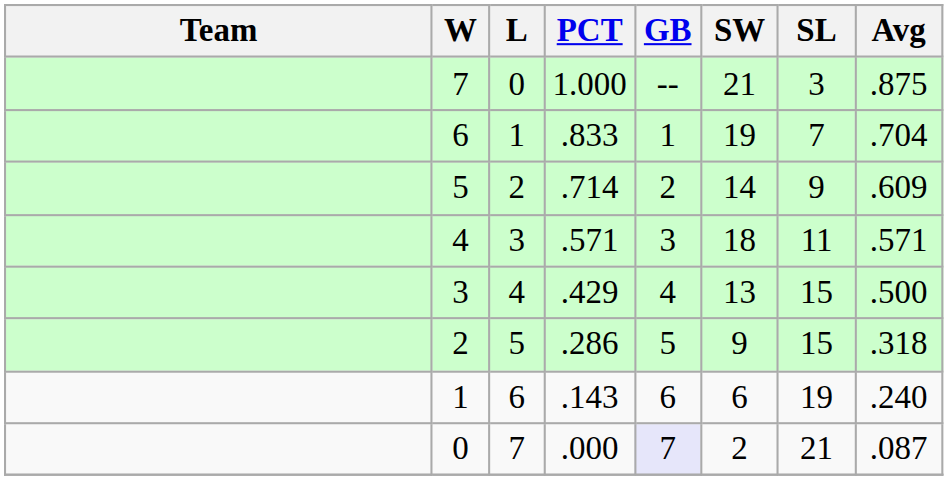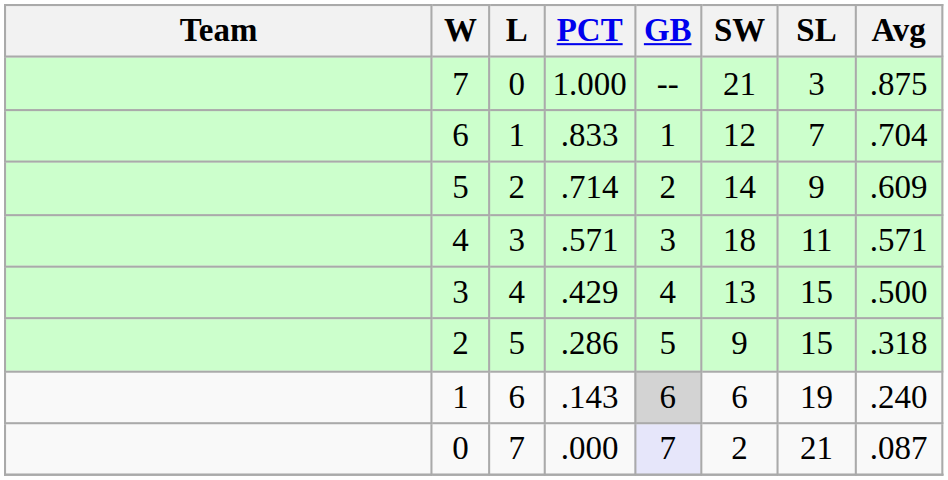(740, 135) 19 -> (740, 135) 12
(668, 396) no background -> (668, 396) lightgrey background
